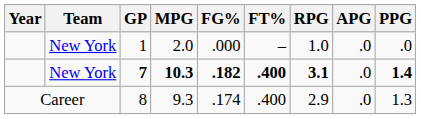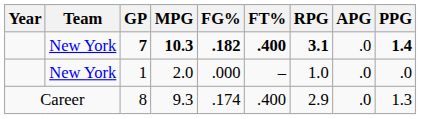rows swapped: (143, 72) <-> (143, 45)
